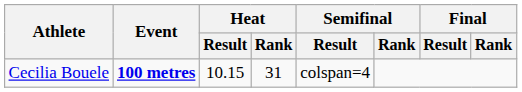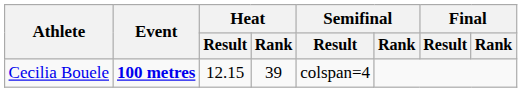(225, 73) 10.15 -> (225, 73) 12.15
(274, 73) 31 -> (274, 73) 39
